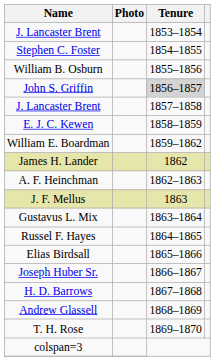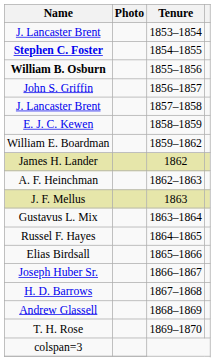(58, 50) normal -> (58, 50) bold
(58, 69) normal -> (58, 69) bold
(176, 87) lightgrey background -> (176, 87) no background
